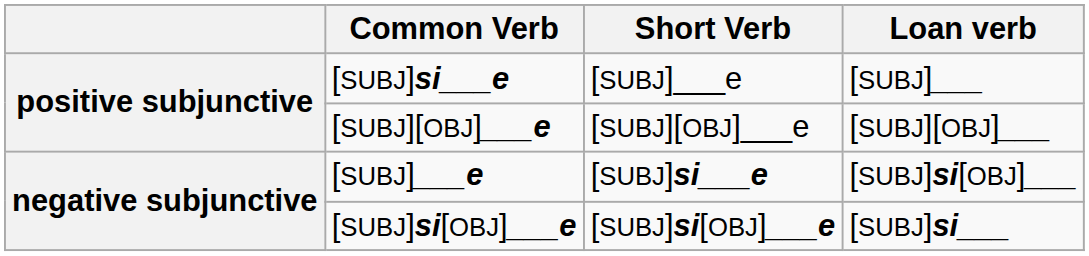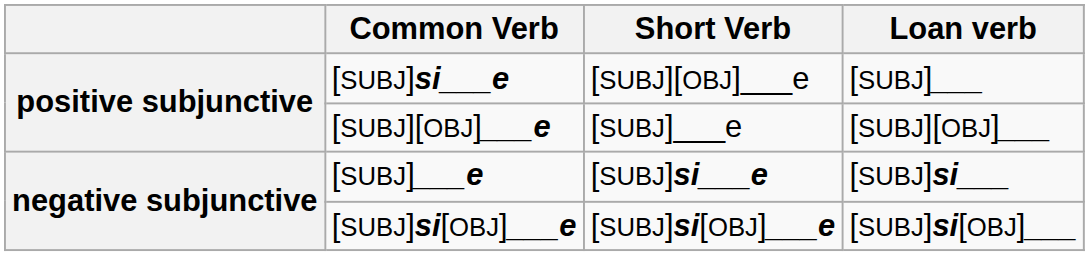(666, 77) [SUBJ]___e -> (700, 77) [SUBJ][OBJ]___e
(700, 126) [SUBJ][OBJ]___e -> (666, 126) [SUBJ]___e
(963, 175) [SUBJ]si[OBJ]___ -> (930, 175) [SUBJ]si___
(930, 224) [SUBJ]si___ -> (963, 224) [SUBJ]si[OBJ]___
